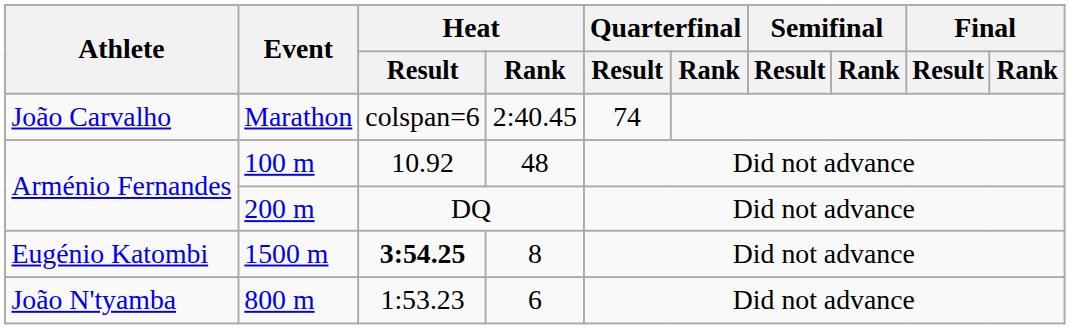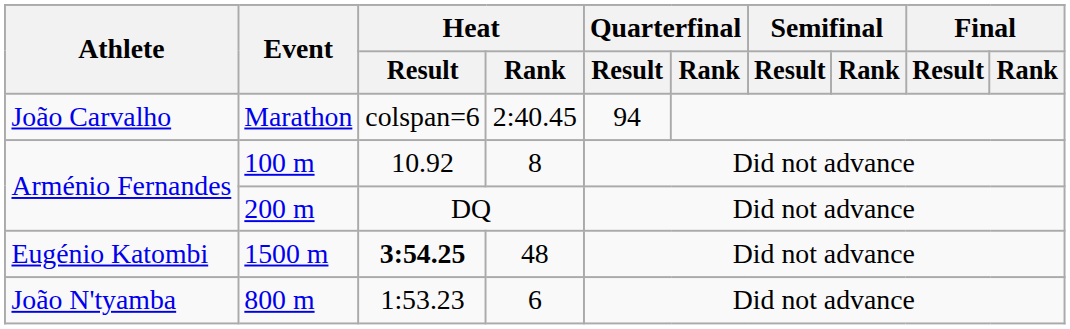(627, 117) 74 -> (627, 117) 94
(535, 162) 48 -> (535, 162) 8
(535, 254) 8 -> (535, 254) 48
